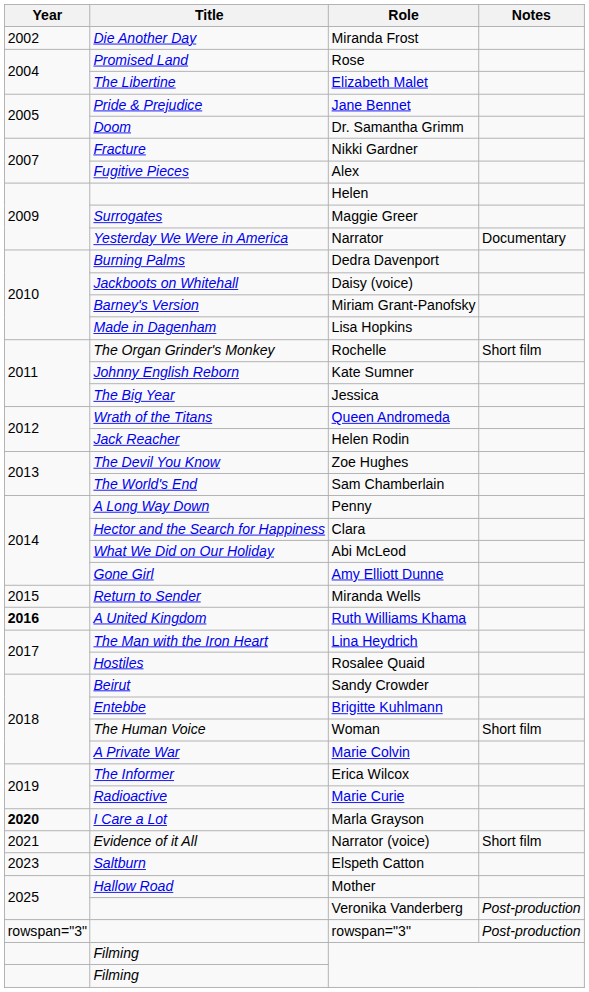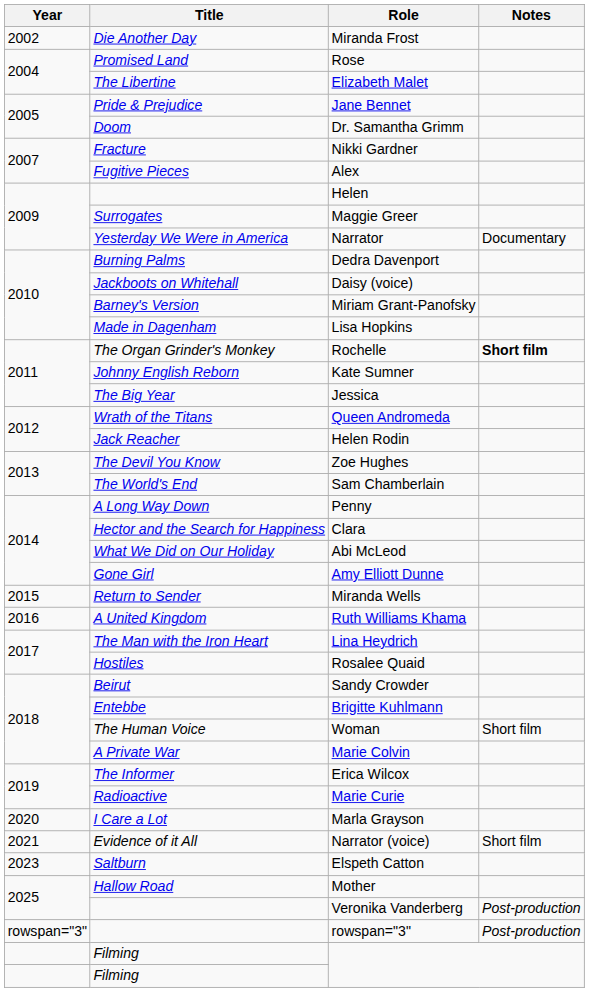(512, 350) normal -> (515, 350) bold
(23, 618) bold -> (23, 618) normal
(23, 819) bold -> (23, 819) normal
